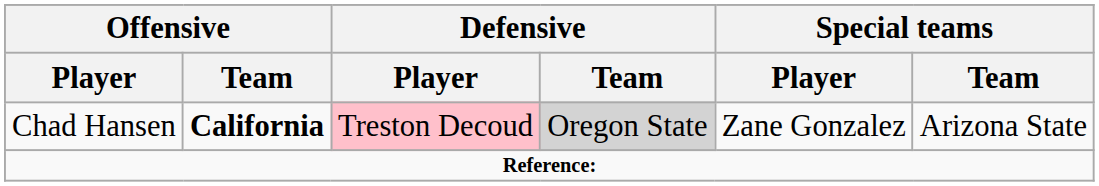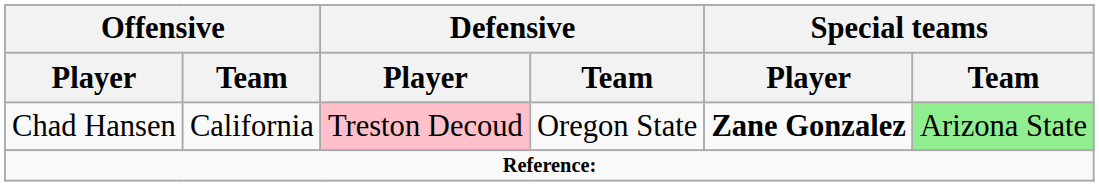(257, 125) bold -> (252, 125) normal
(627, 125) lightgrey background -> (617, 125) no background
(814, 125) normal -> (809, 125) bold
(1003, 125) no background -> (1003, 125) lightgreen background
